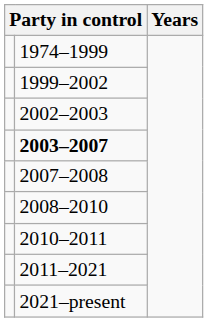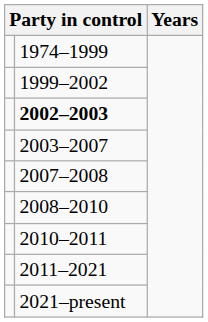(64, 113) normal -> (64, 113) bold
(64, 144) bold -> (64, 144) normal
